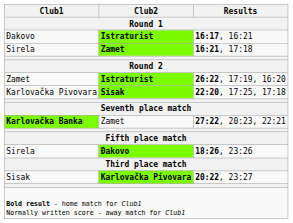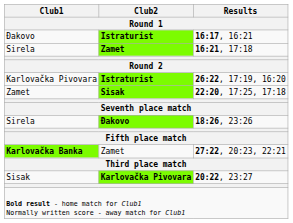(18, 79) Zamet -> (52, 79) Karlovačka Pivovara
(52, 92) Karlovačka Pivovara -> (18, 92) Zamet
rows swapped: (224, 151) <-> (241, 122)
